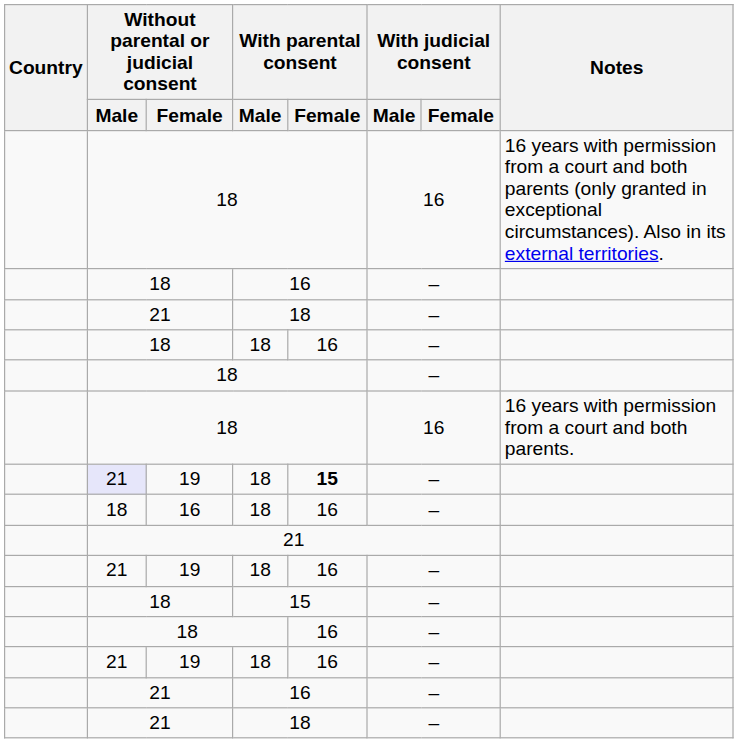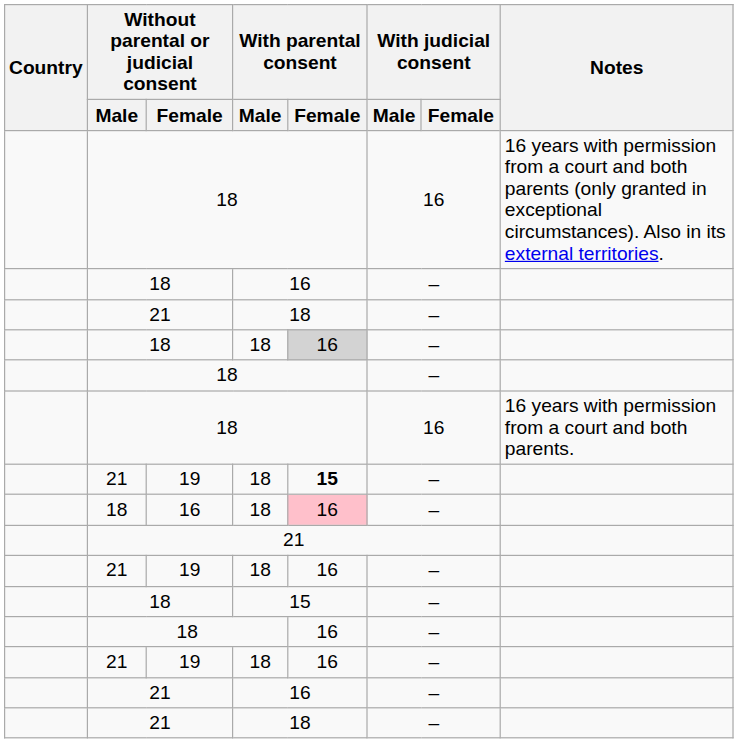(327, 344) no background -> (327, 344) lightgrey background
(117, 479) lavender background -> (117, 479) no background
(327, 509) no background -> (327, 509) pink background
